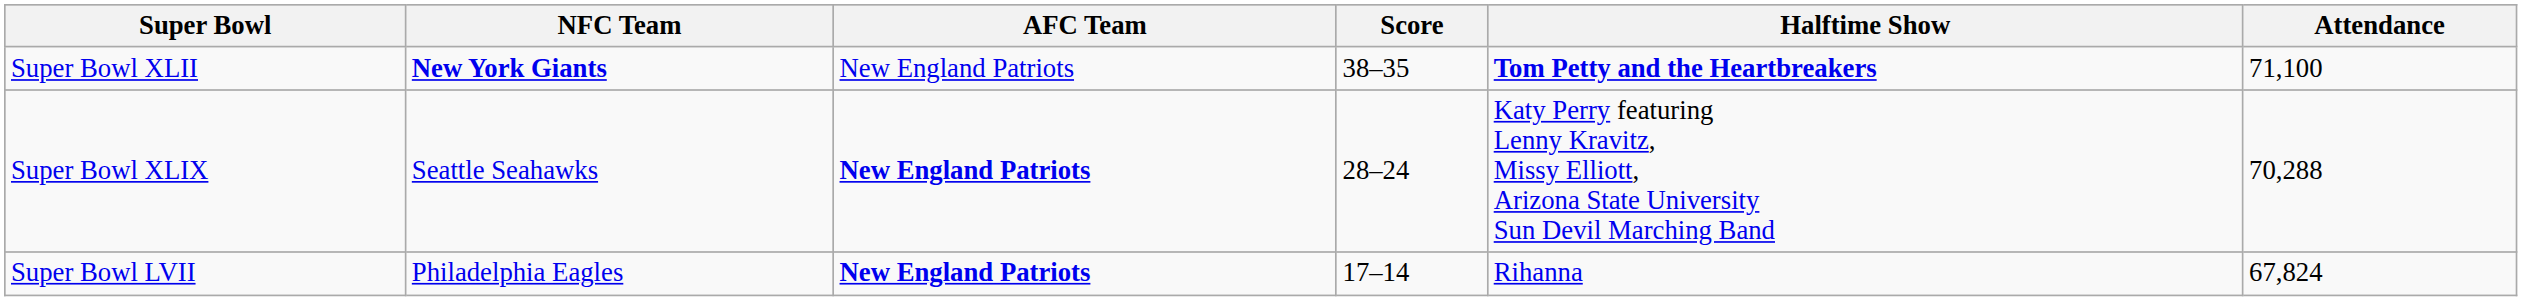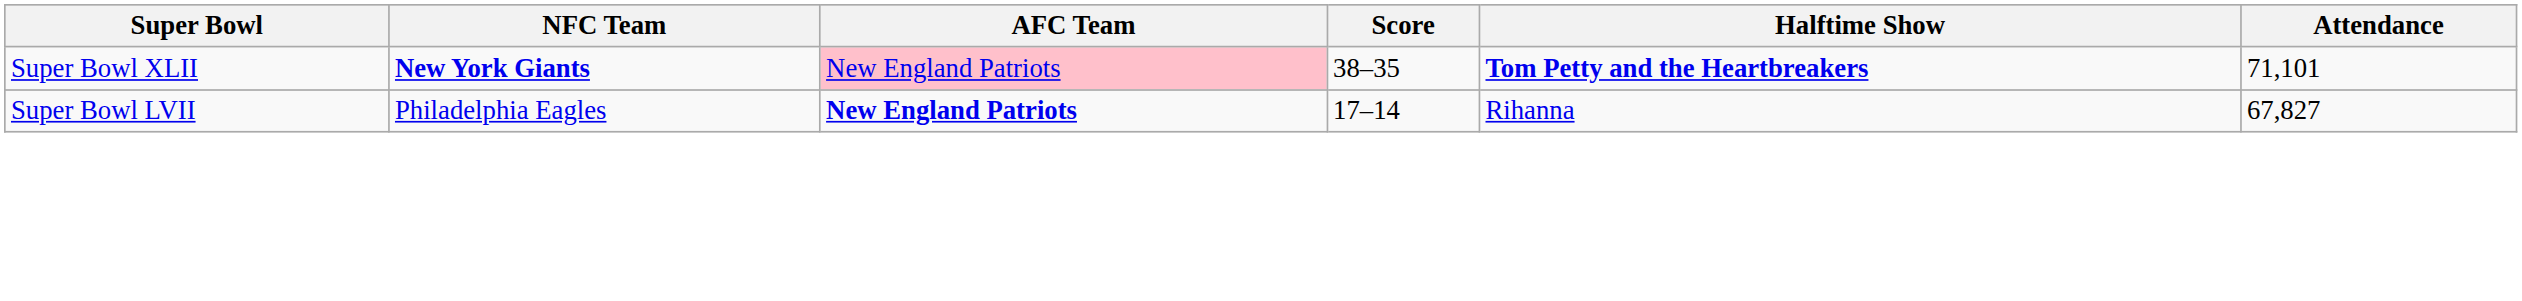(957, 68) no background -> (943, 68) pink background
(2286, 68) 71,100 -> (2284, 68) 71,101
- row: (110, 170)
(2286, 273) 67,824 -> (2284, 110) 67,827
